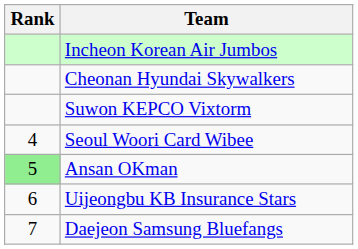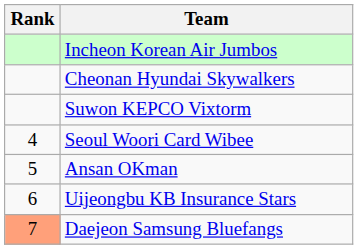(33, 169) lightgreen background -> (33, 169) no background
(33, 229) no background -> (33, 229) lightsalmon background
